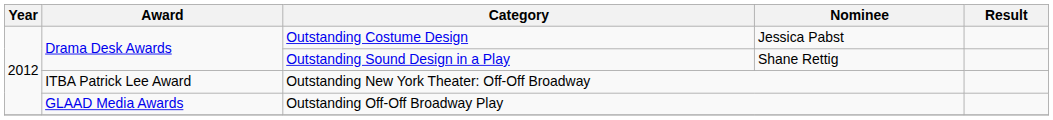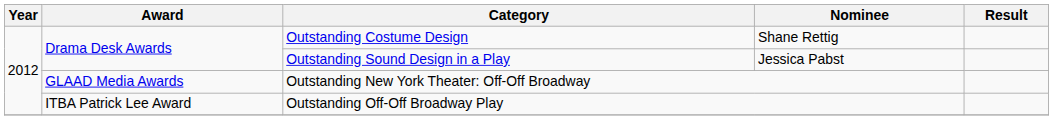(801, 37) Jessica Pabst -> (798, 37) Shane Rettig
(798, 59) Shane Rettig -> (801, 59) Jessica Pabst
(118, 81) ITBA Patrick Lee Award -> (114, 81) GLAAD Media Awards
(114, 103) GLAAD Media Awards -> (118, 103) ITBA Patrick Lee Award
